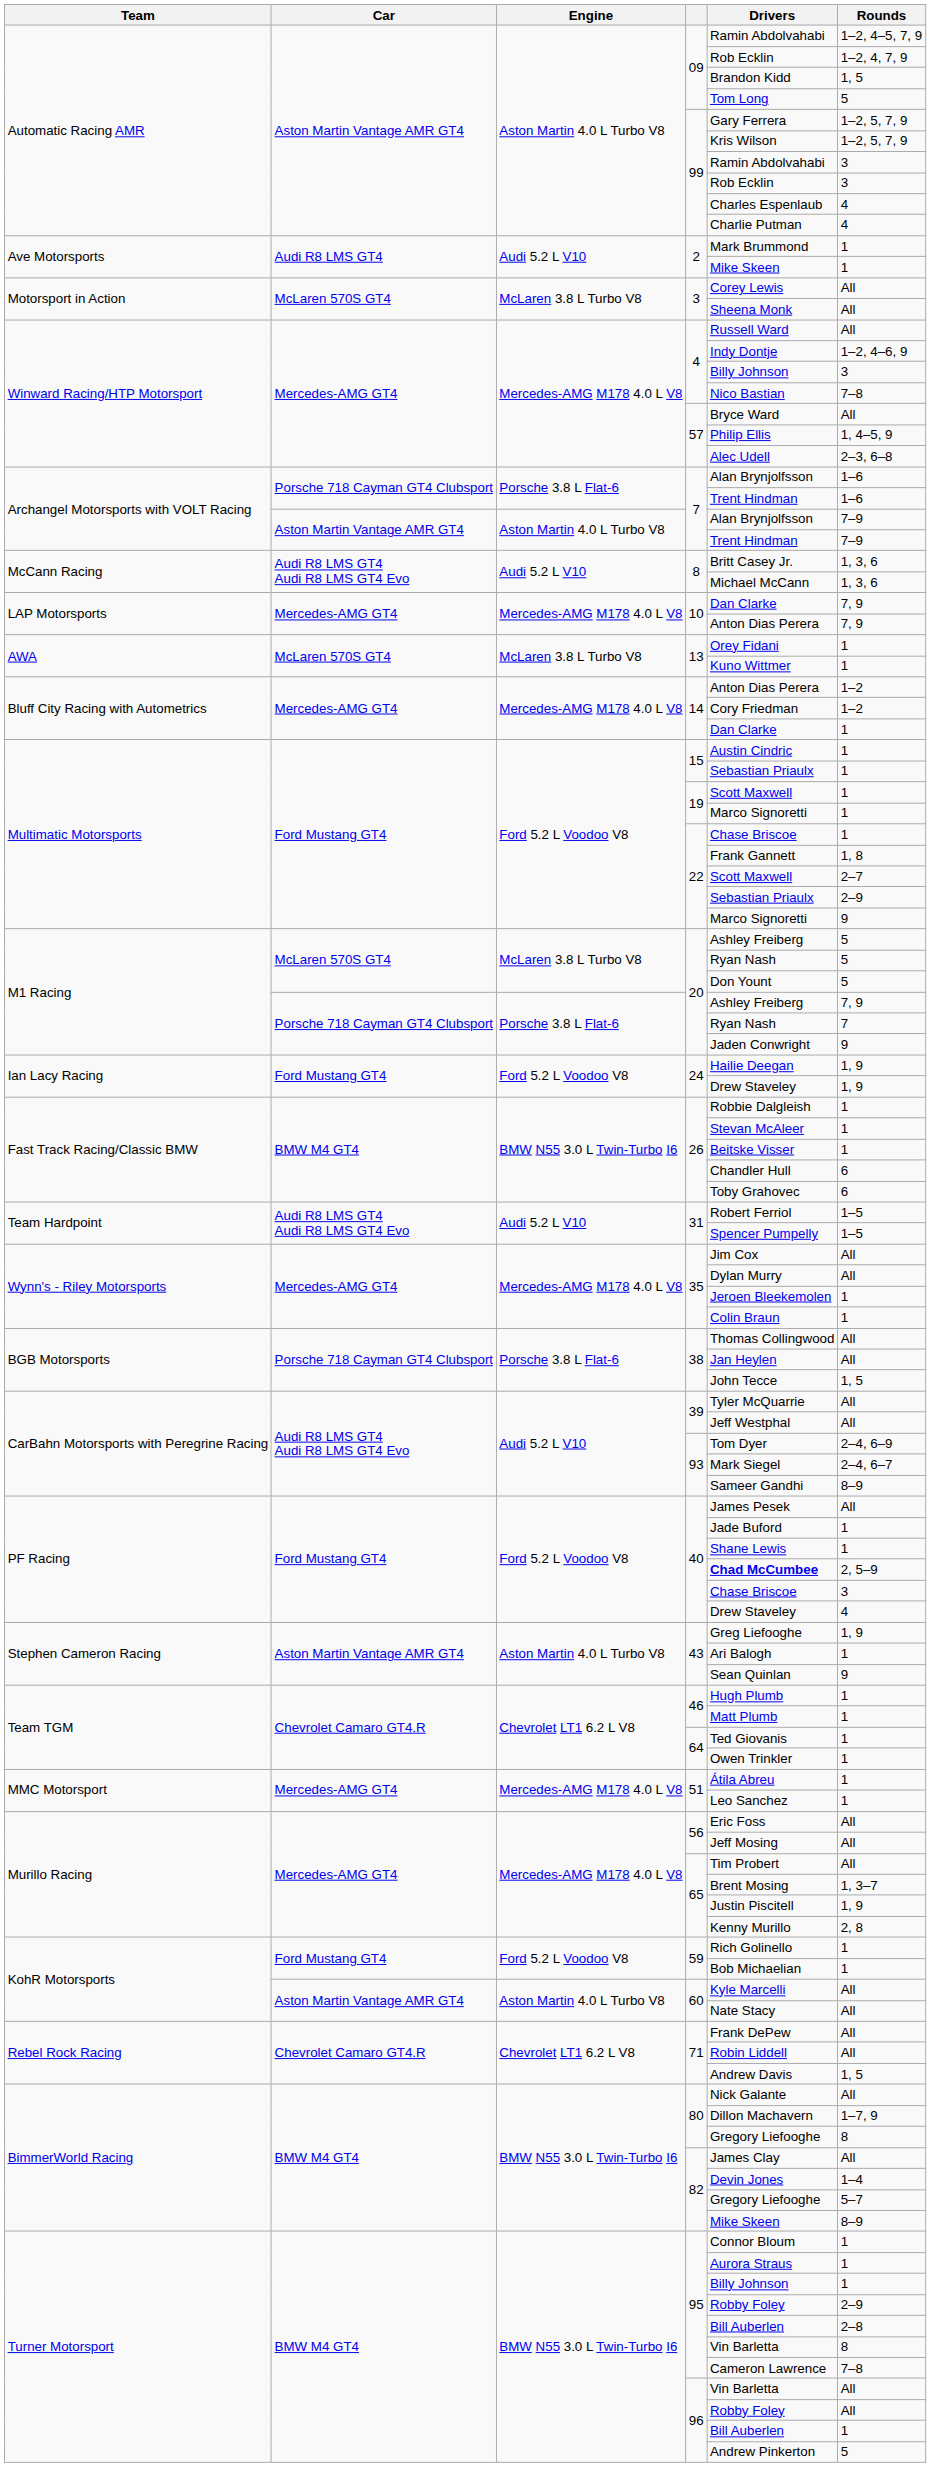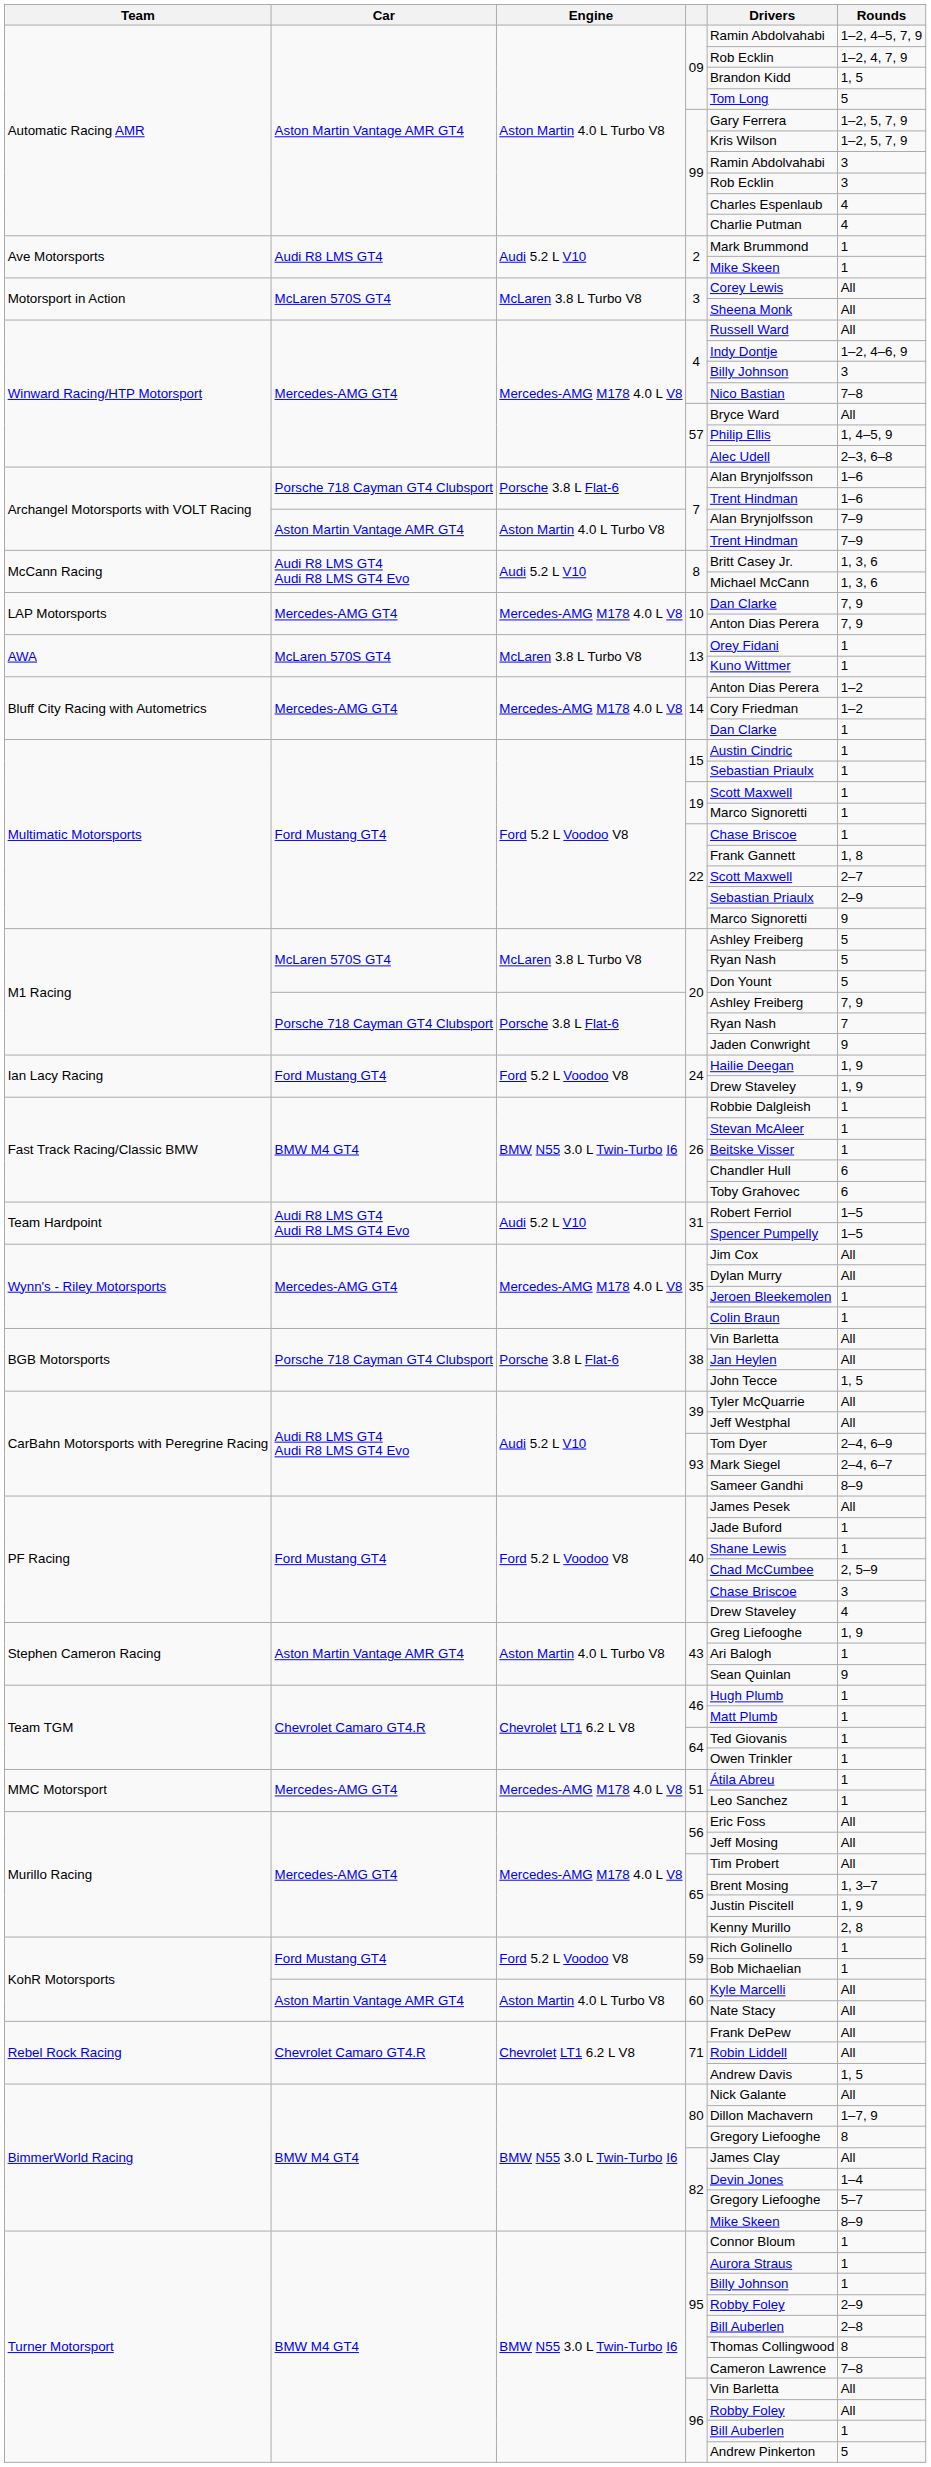(772, 1338) Thomas Collingwood -> (744, 1338) Vin Barletta
(764, 1569) bold -> (762, 1569) normal
(744, 2347) Vin Barletta -> (772, 2347) Thomas Collingwood
